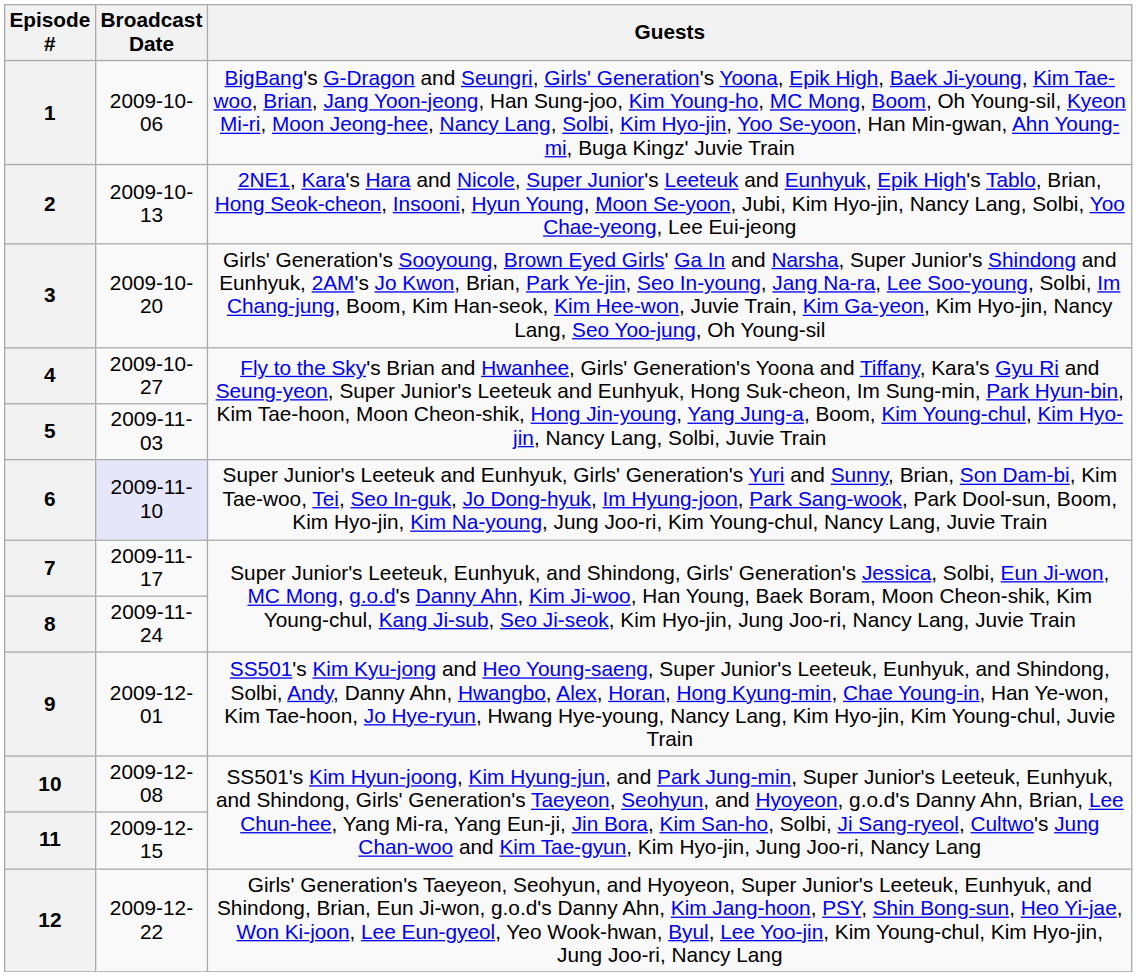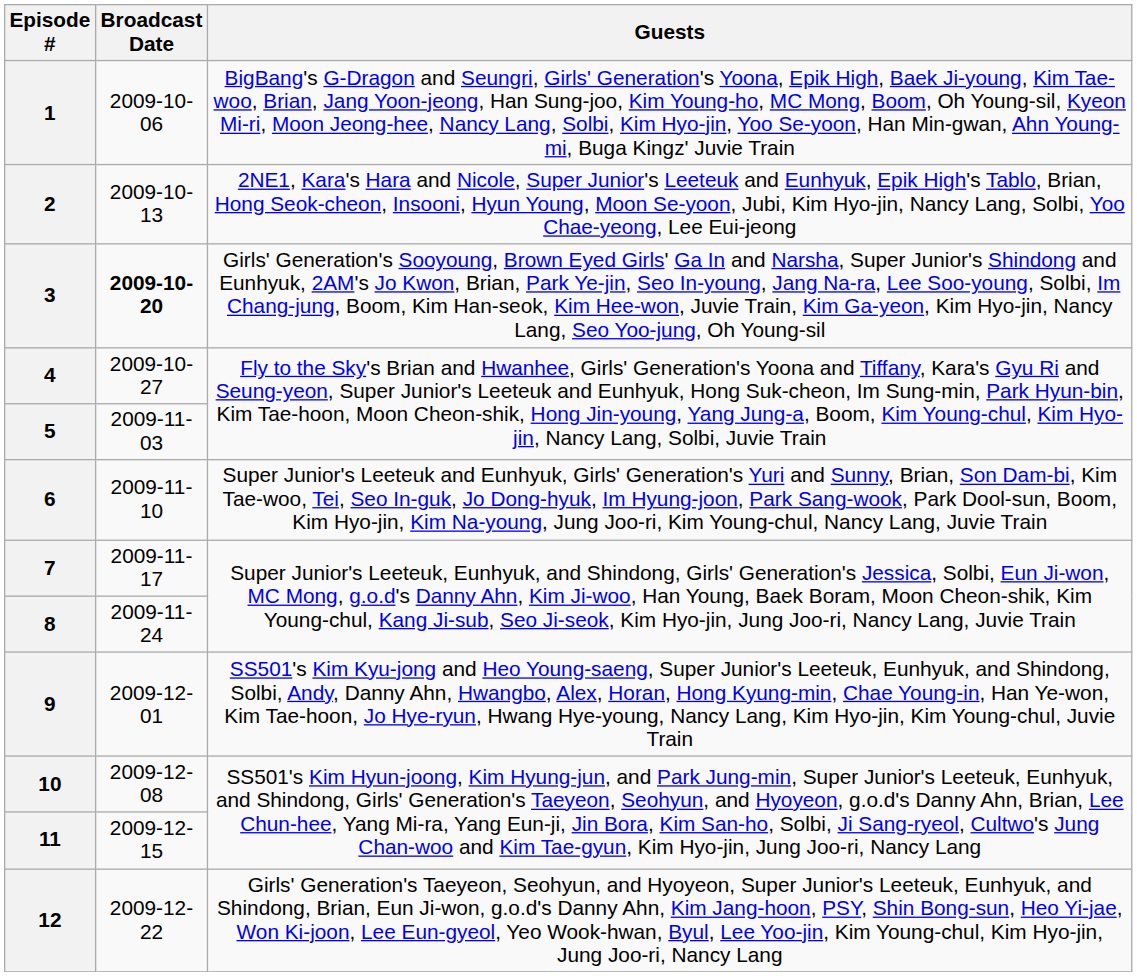(151, 295) normal -> (151, 295) bold
(151, 499) lavender background -> (151, 499) no background
